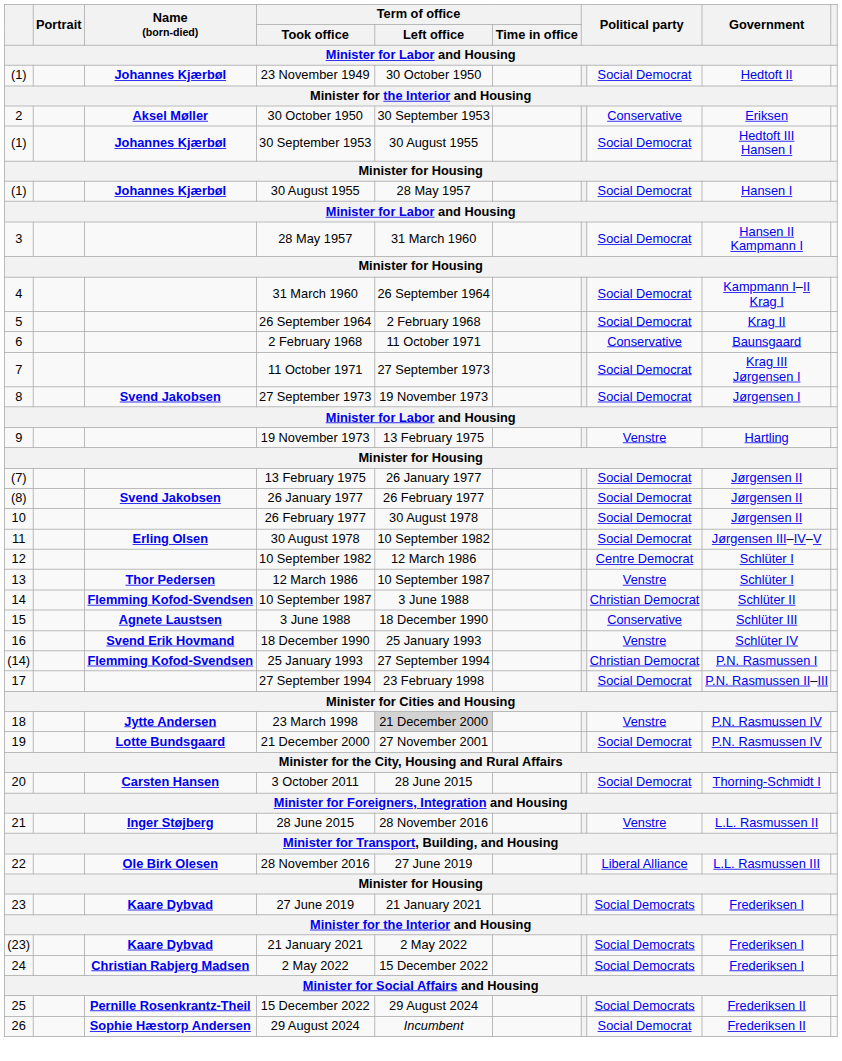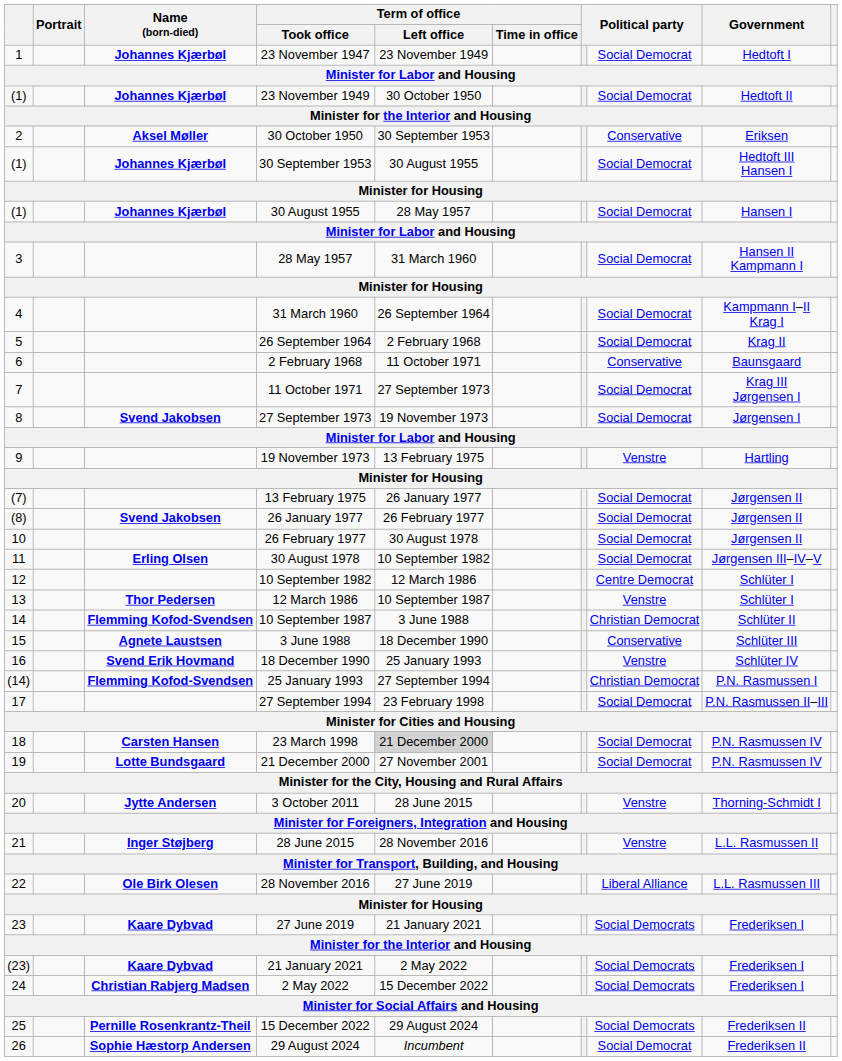+ row: (315, 55)
(170, 721) Jytte Andersen -> (170, 742) Carsten Hansen
(645, 721) Venstre -> (645, 742) Social Democrat
(170, 782) Carsten Hansen -> (170, 803) Jytte Andersen
(645, 782) Social Democrat -> (645, 803) Venstre
